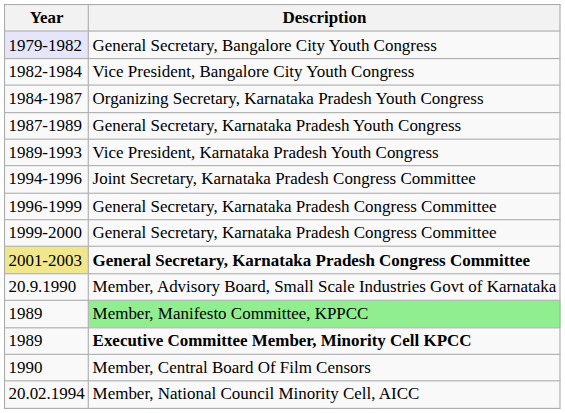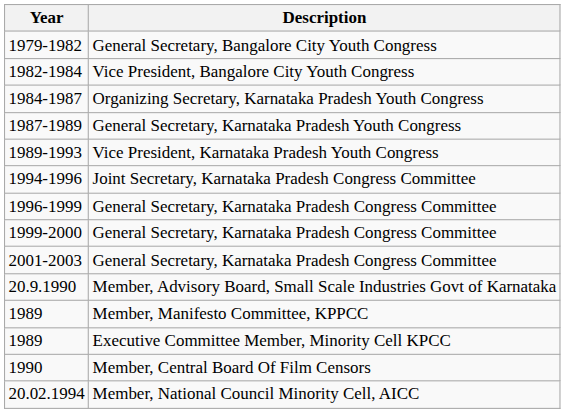(45, 44) lavender background -> (45, 44) no background
(45, 260) khaki background -> (45, 260) no background
(311, 260) bold -> (295, 260) normal
(231, 313) lightgreen background -> (231, 313) no background
(282, 340) bold -> (272, 340) normal
